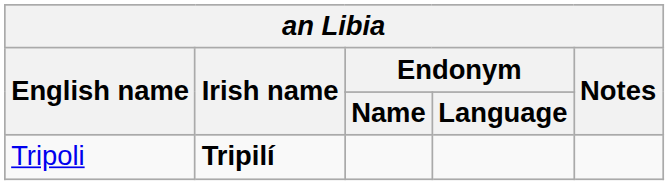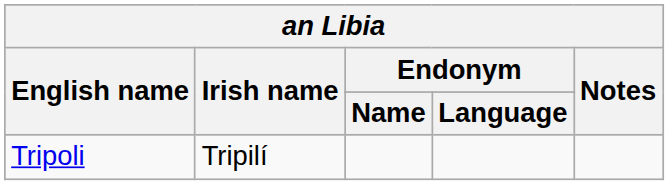(238, 156) bold -> (235, 156) normal
